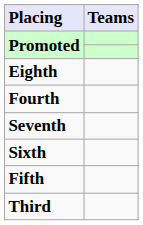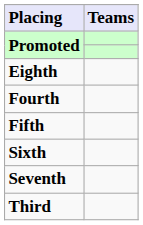(37, 125) Seventh -> (26, 125) Fifth
(26, 179) Fifth -> (37, 179) Seventh
